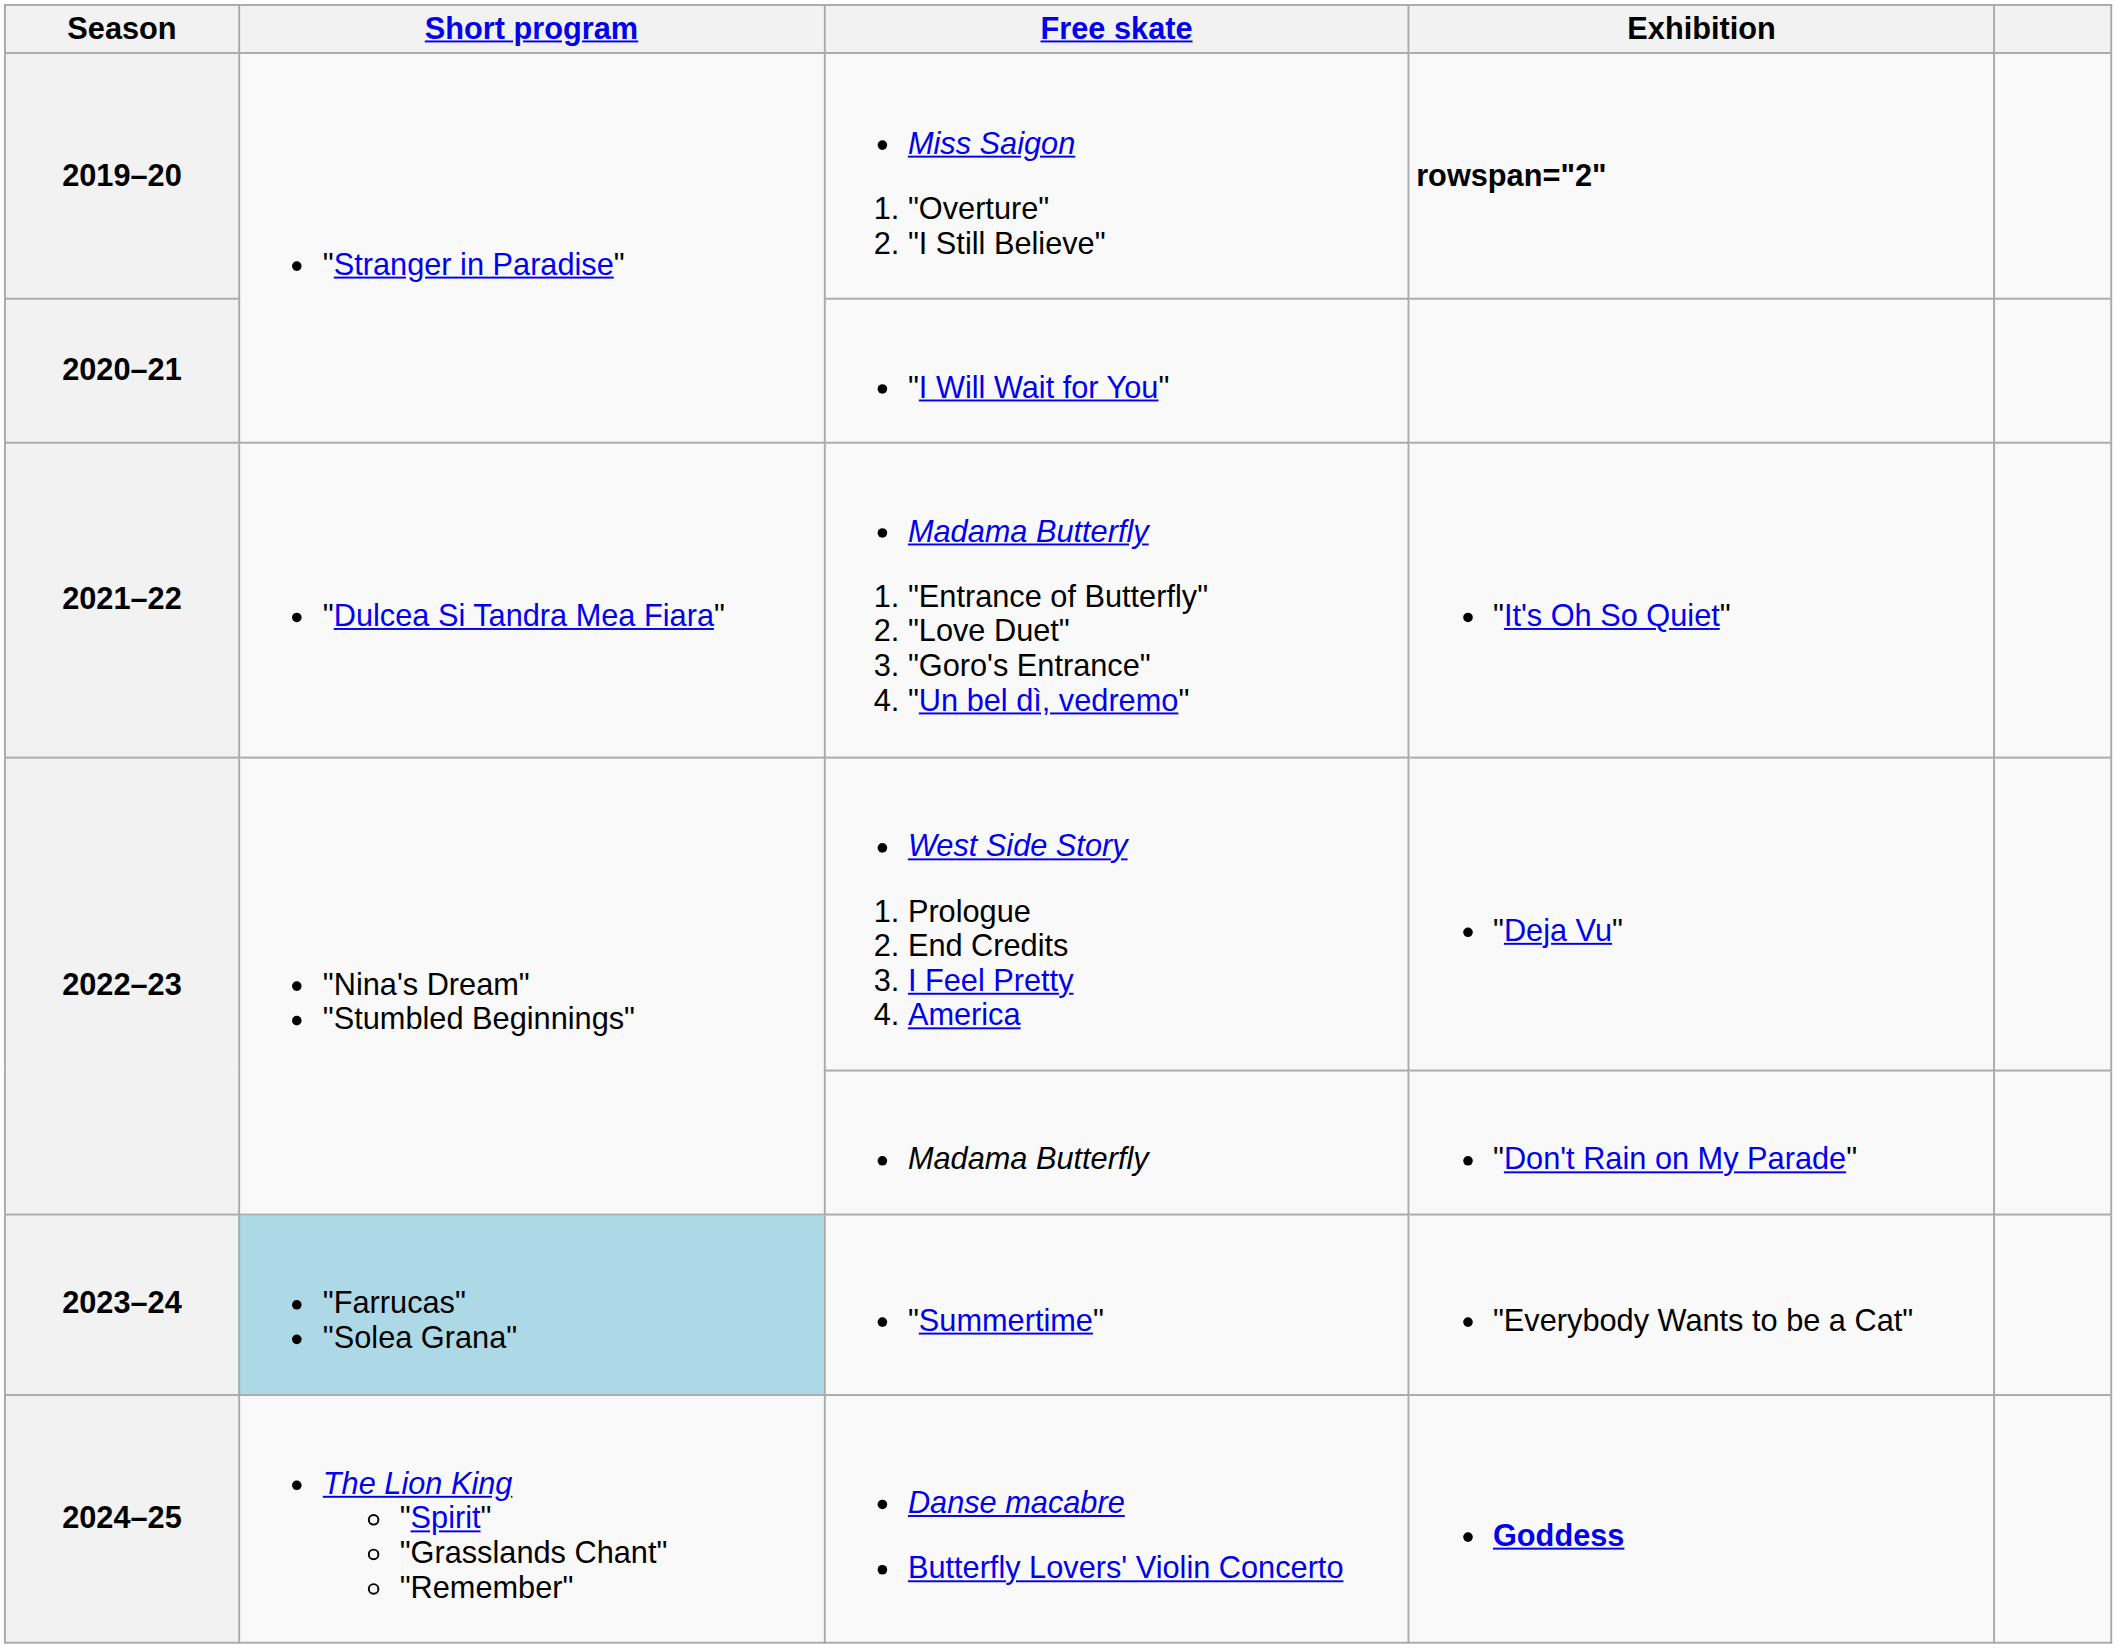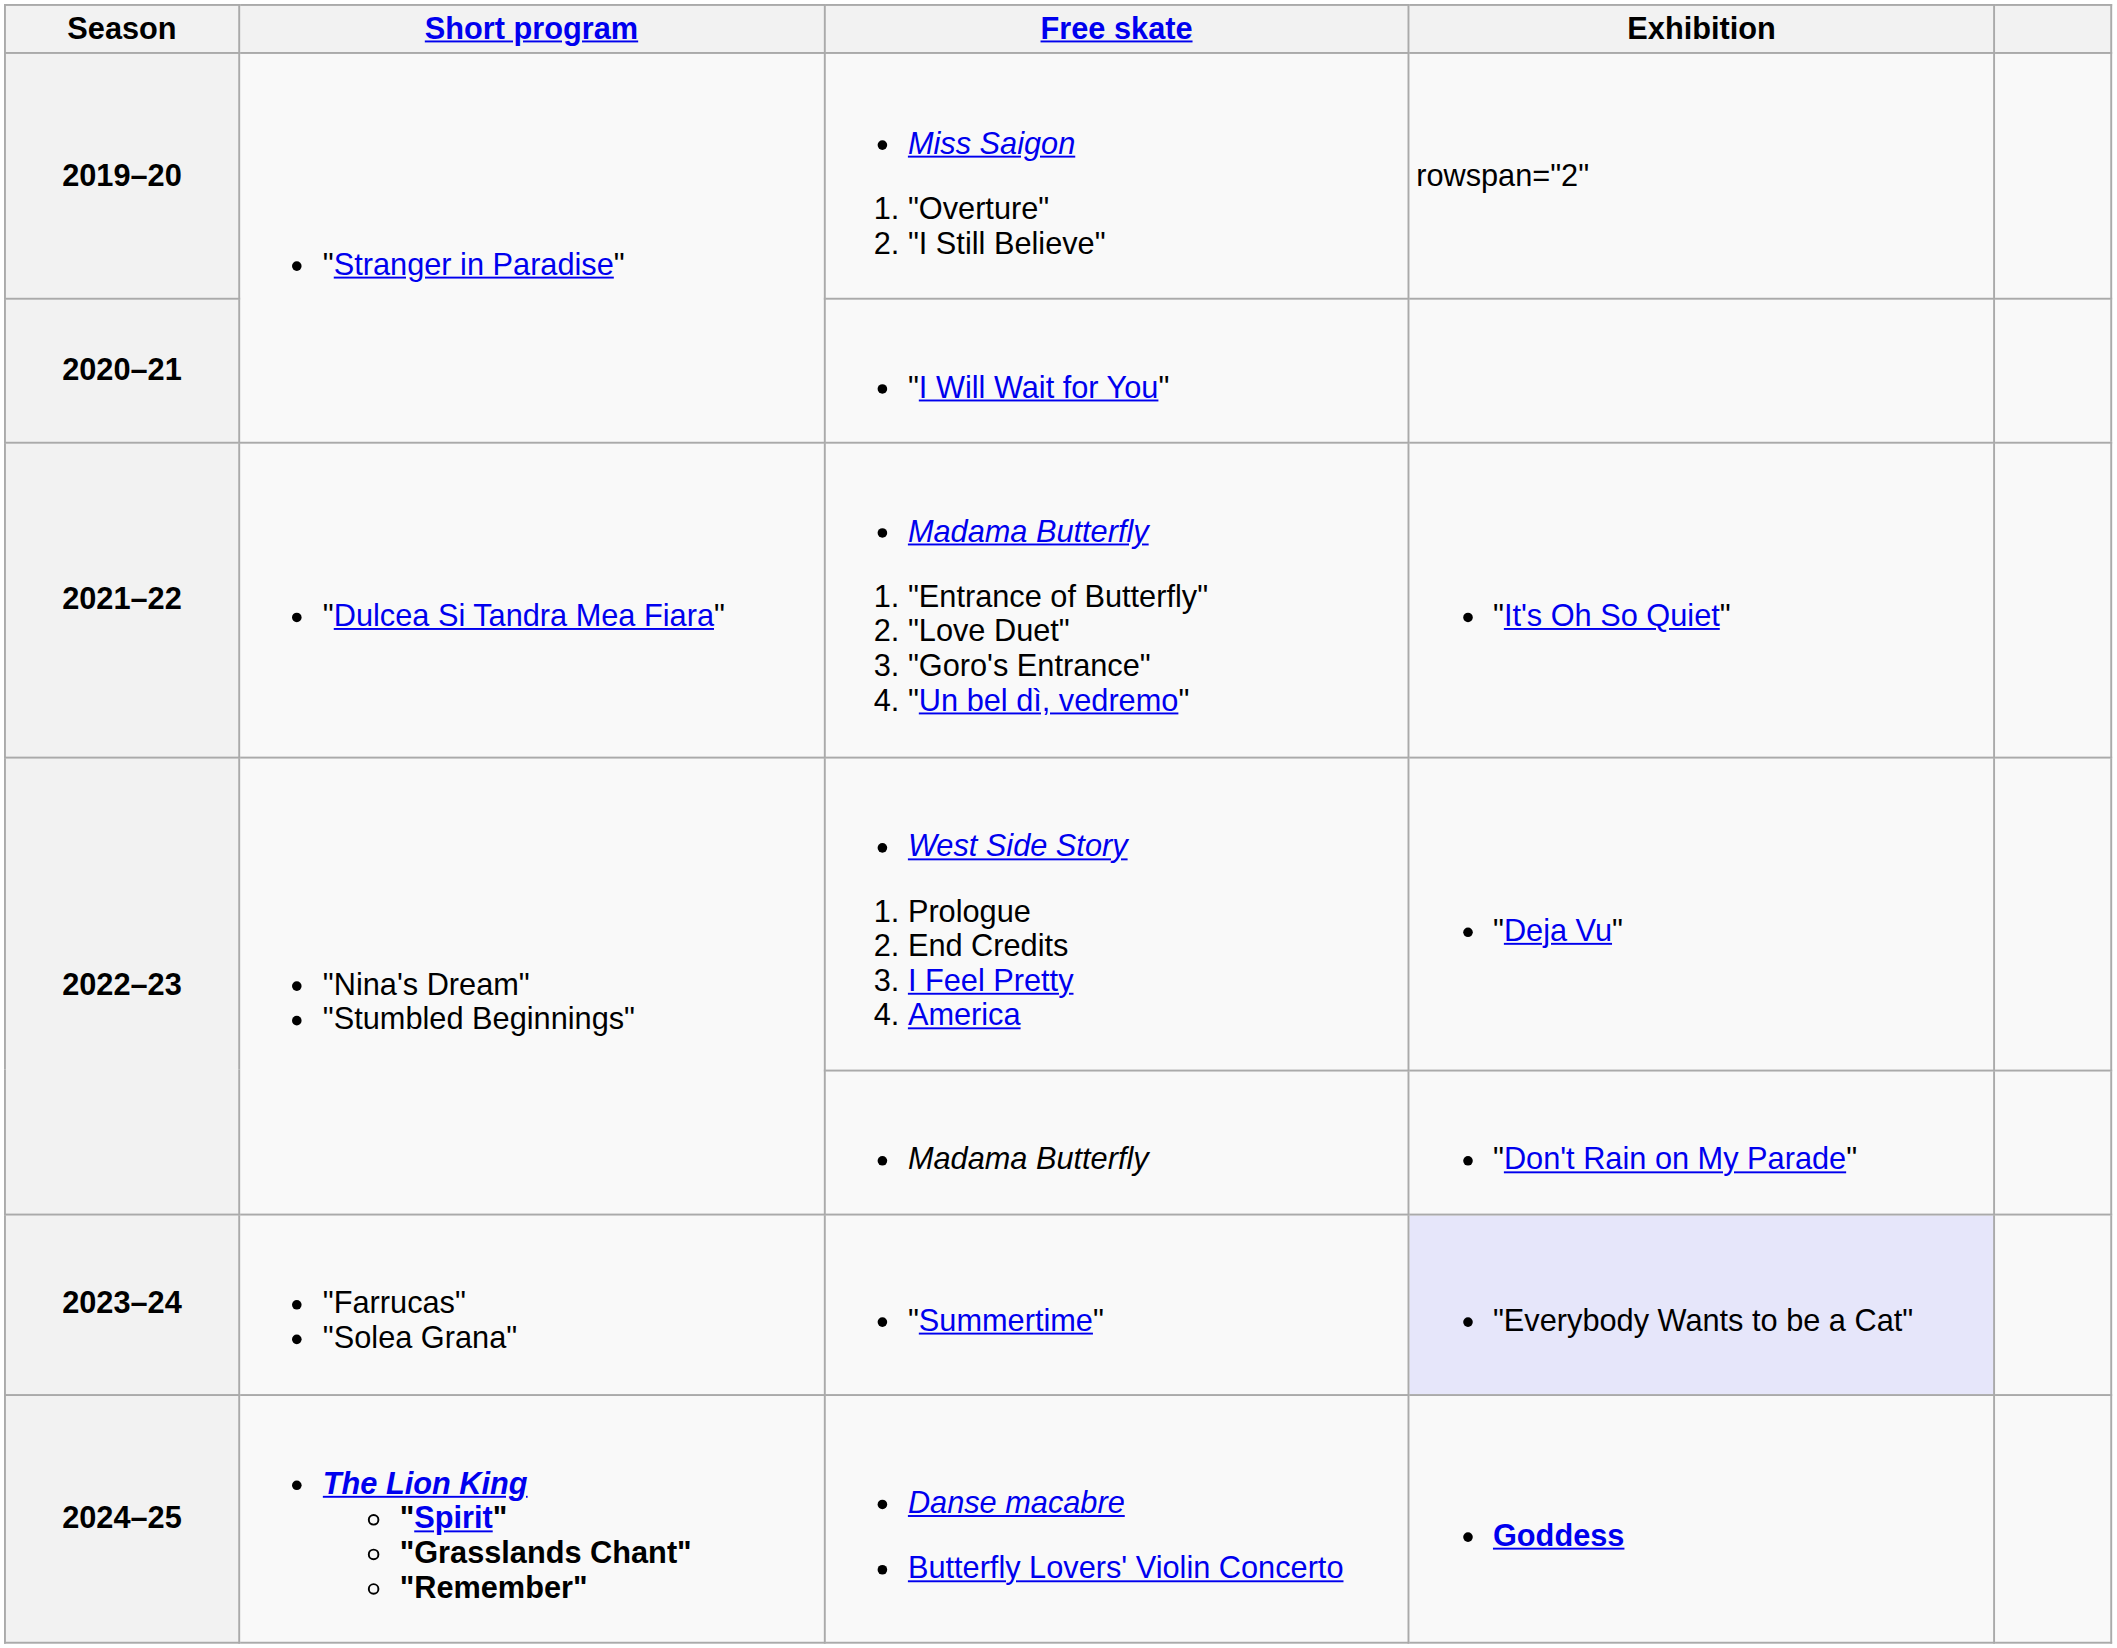(1511, 175) bold -> (1503, 175) normal
(531, 1322) lightblue background -> (531, 1322) no background
(1702, 1322) no background -> (1702, 1322) lavender background
(531, 1536) normal -> (531, 1536) bold
